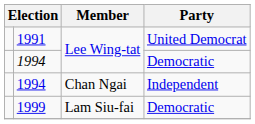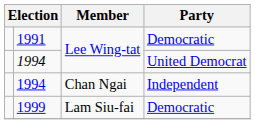(197, 38) United Democrat -> (181, 38) Democratic
(181, 61) Democratic -> (197, 61) United Democrat
